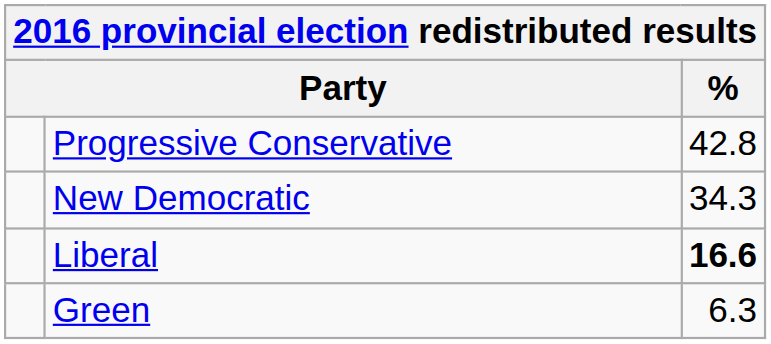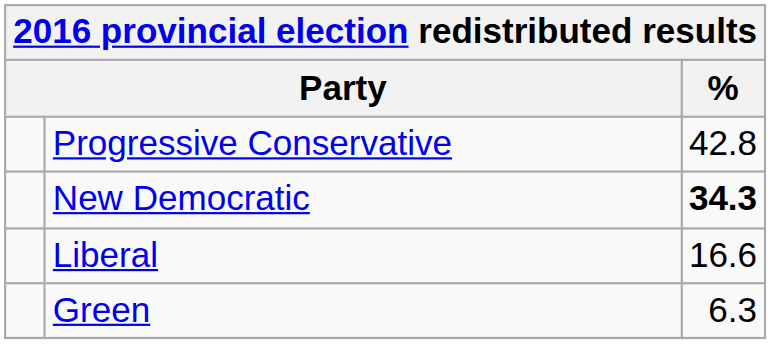(723, 198) normal -> (723, 198) bold
(723, 254) bold -> (723, 254) normal
